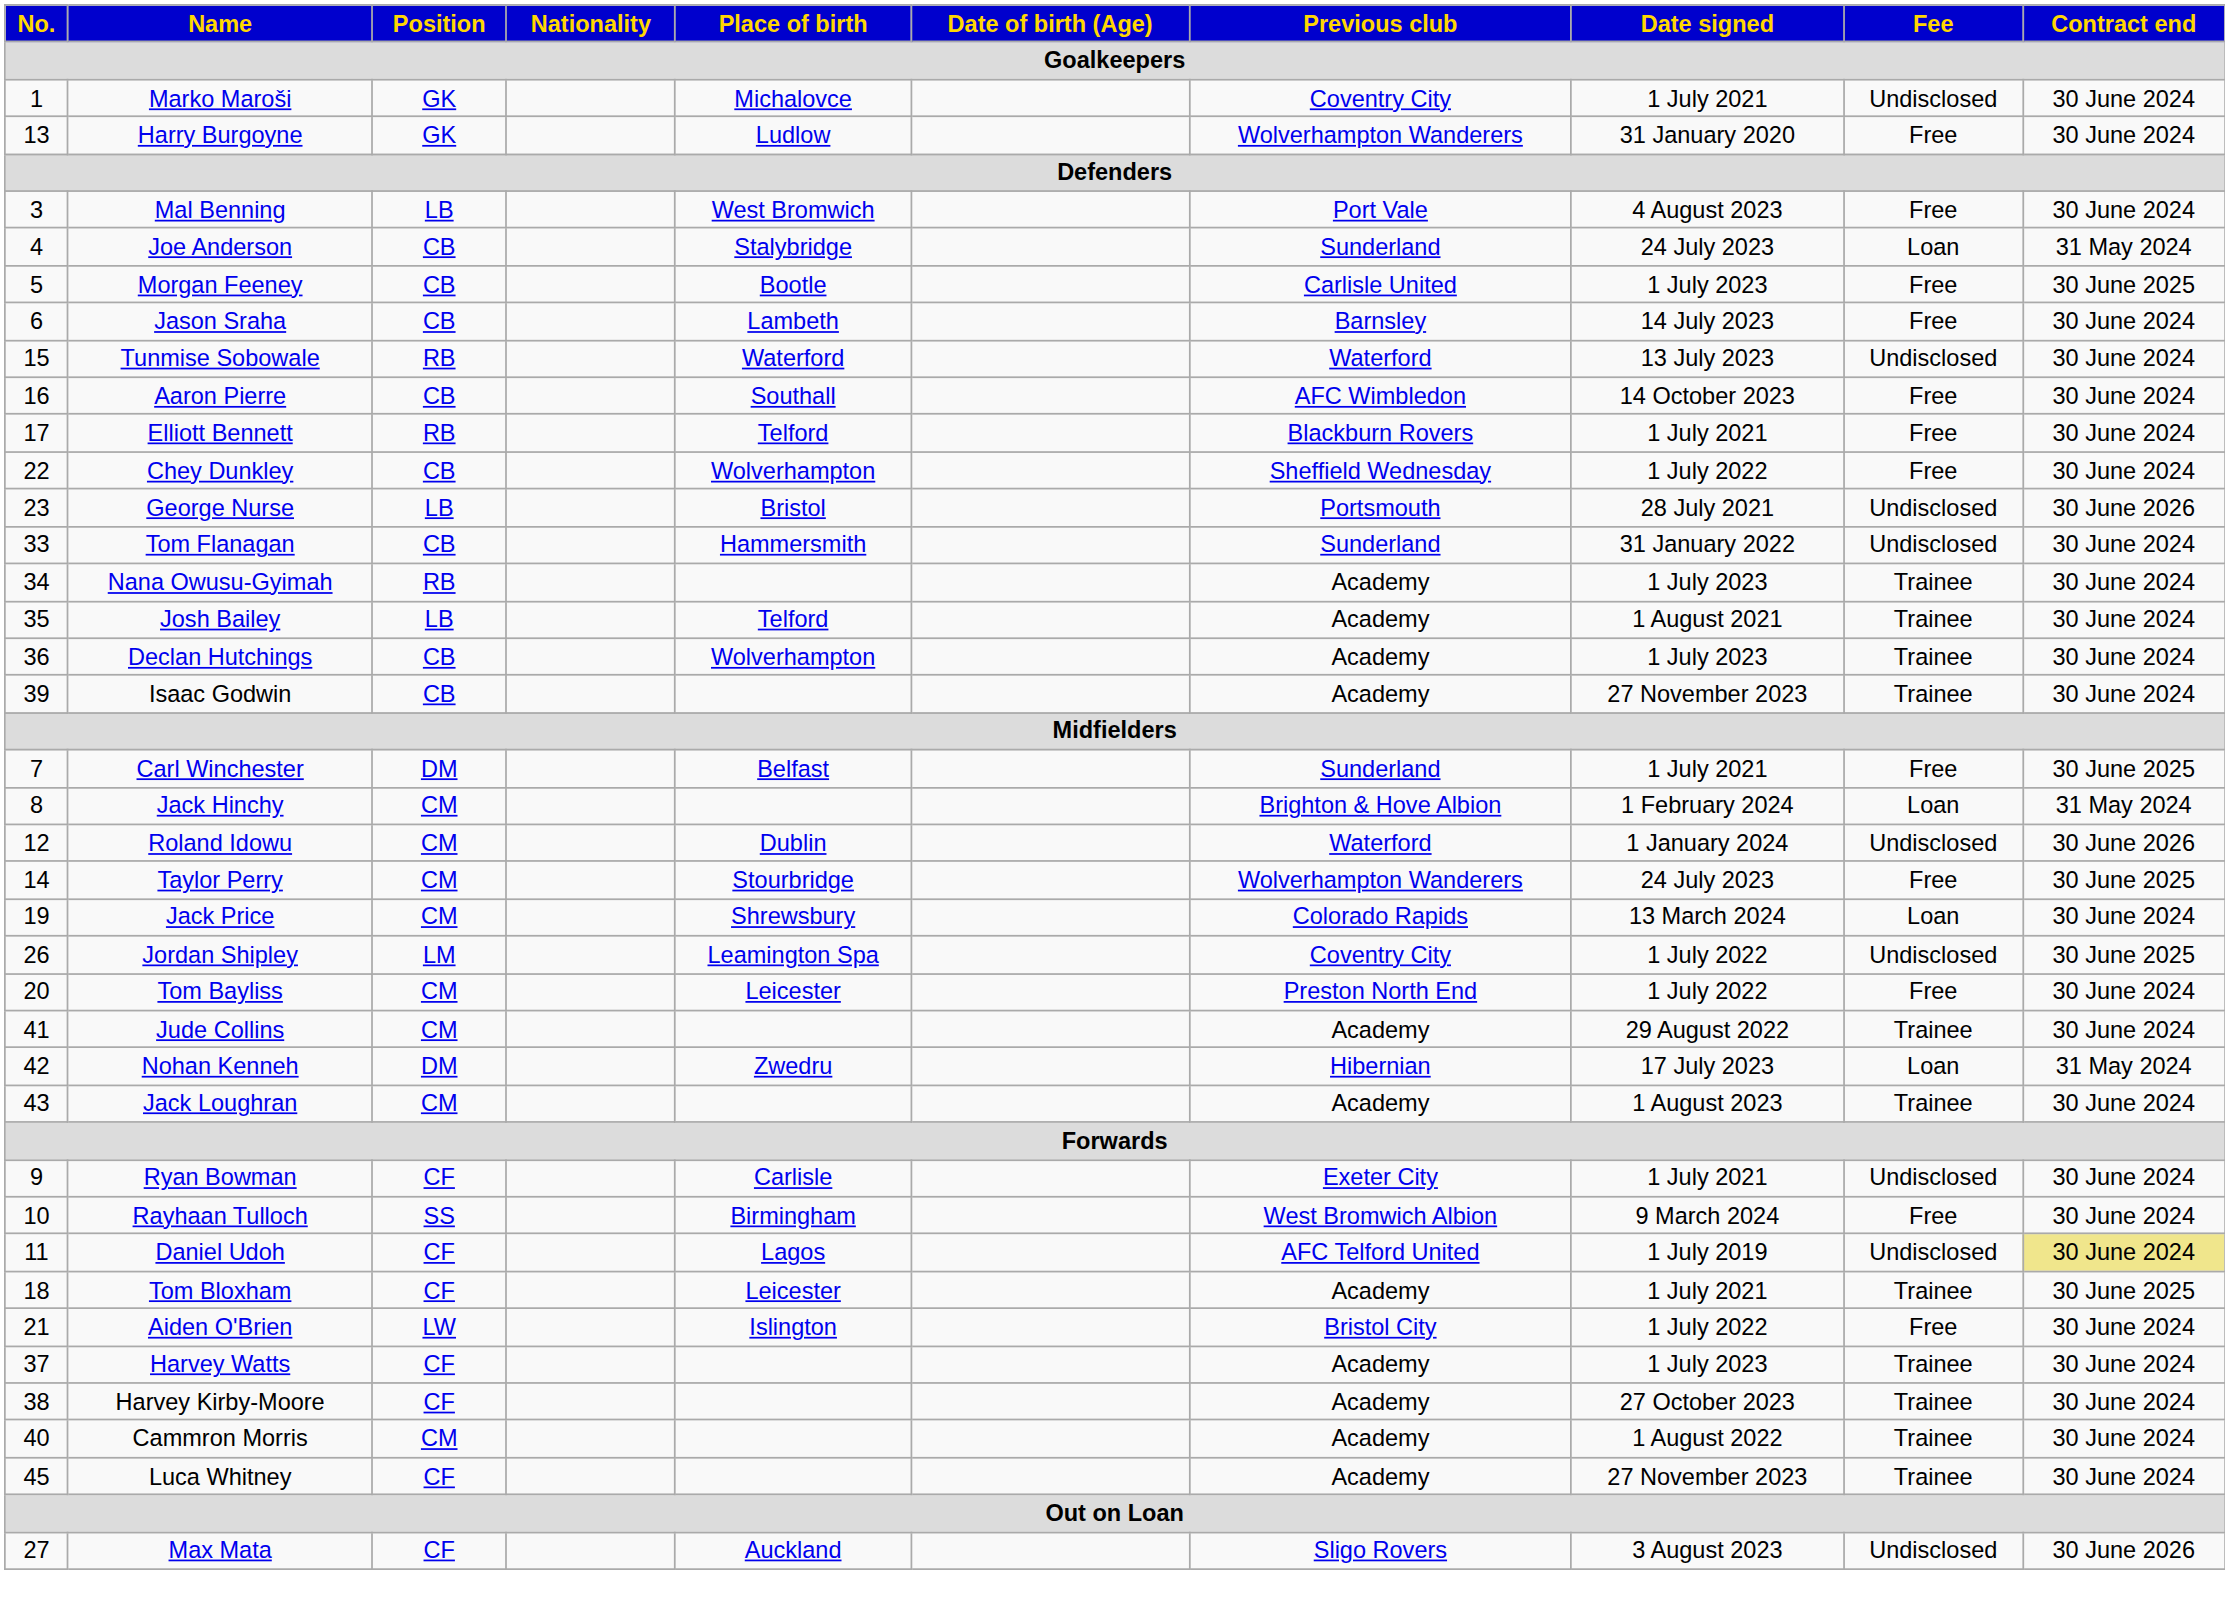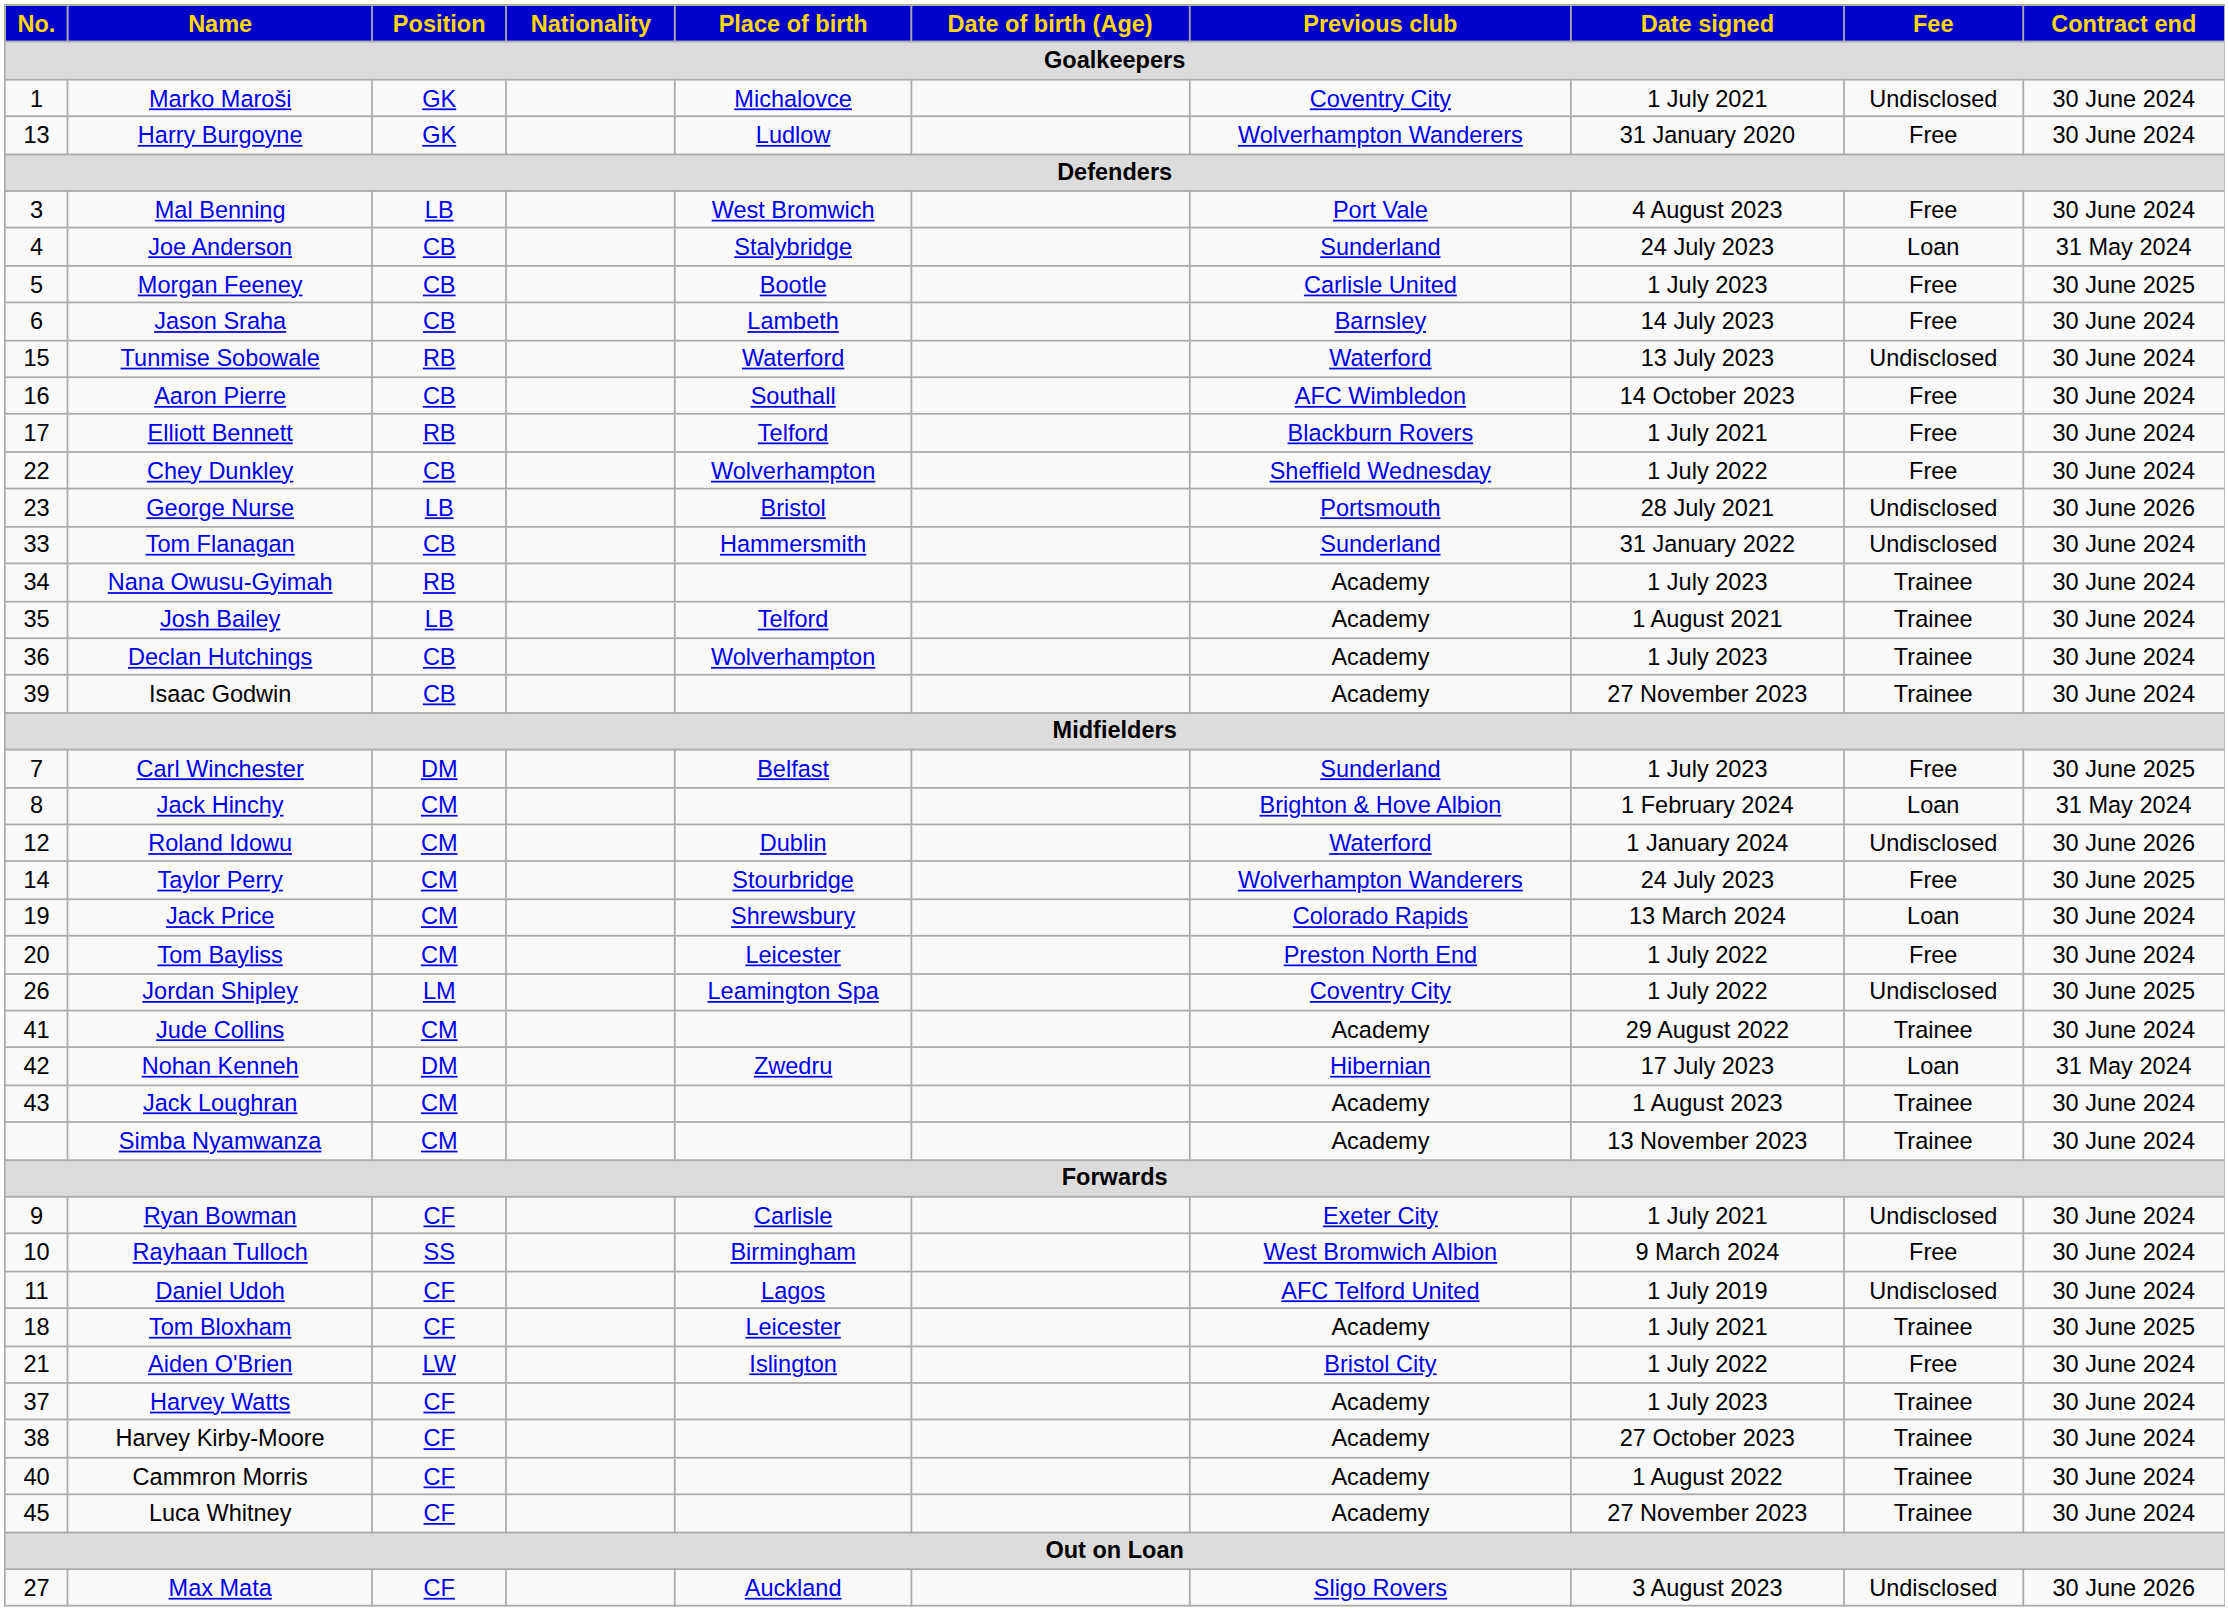(1707, 768) 1 July 2021 -> (1707, 768) 1 July 2023
rows swapped: (220, 991) <-> (220, 954)
+ row: (220, 1140)
(2124, 1252) khaki background -> (2124, 1289) no background
(439, 1438) CM -> (439, 1476) CF
